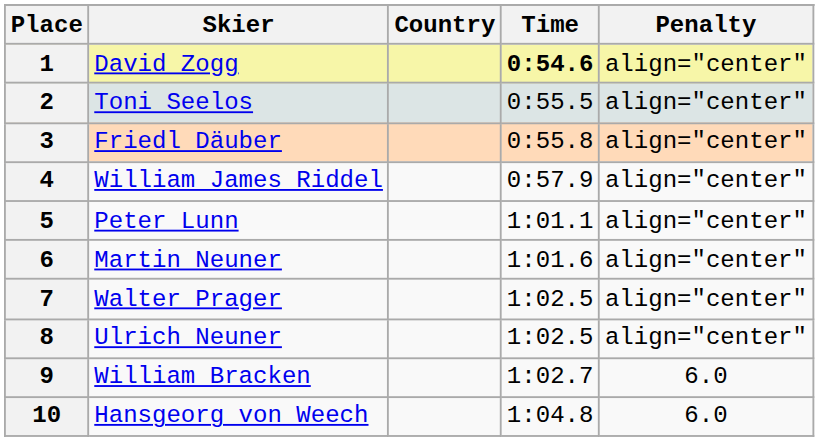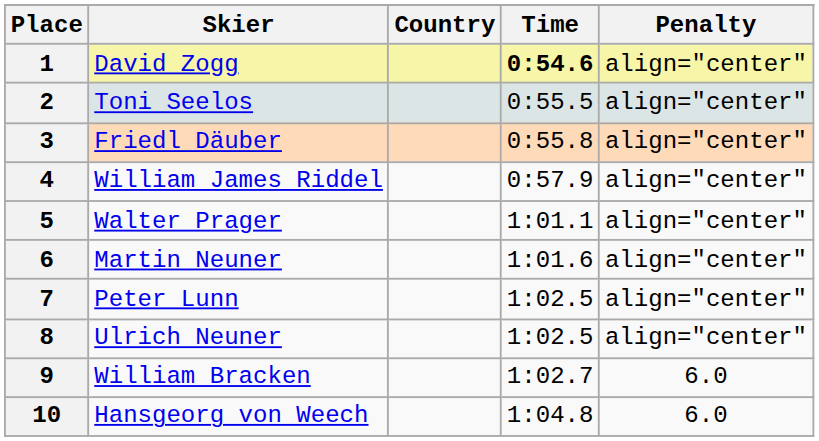(166, 221) Peter Lunn -> (188, 221) Walter Prager
(188, 299) Walter Prager -> (166, 299) Peter Lunn
